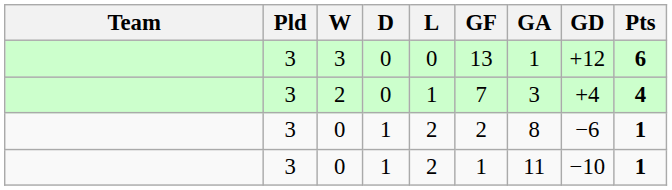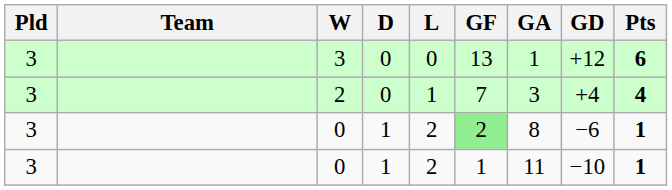columns swapped: (134, 22) <-> (290, 22)
(481, 130) no background -> (481, 130) lightgreen background
